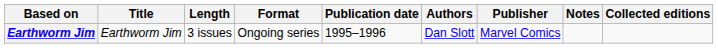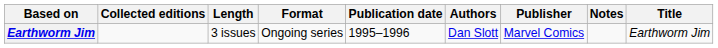columns swapped: (141, 14) <-> (658, 14)
